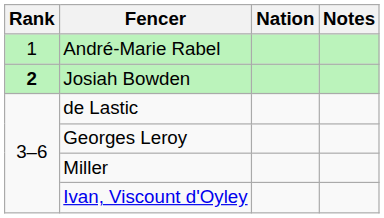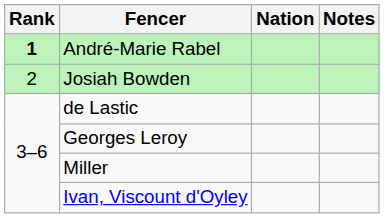(32, 49) normal -> (32, 49) bold
(32, 78) bold -> (32, 78) normal
